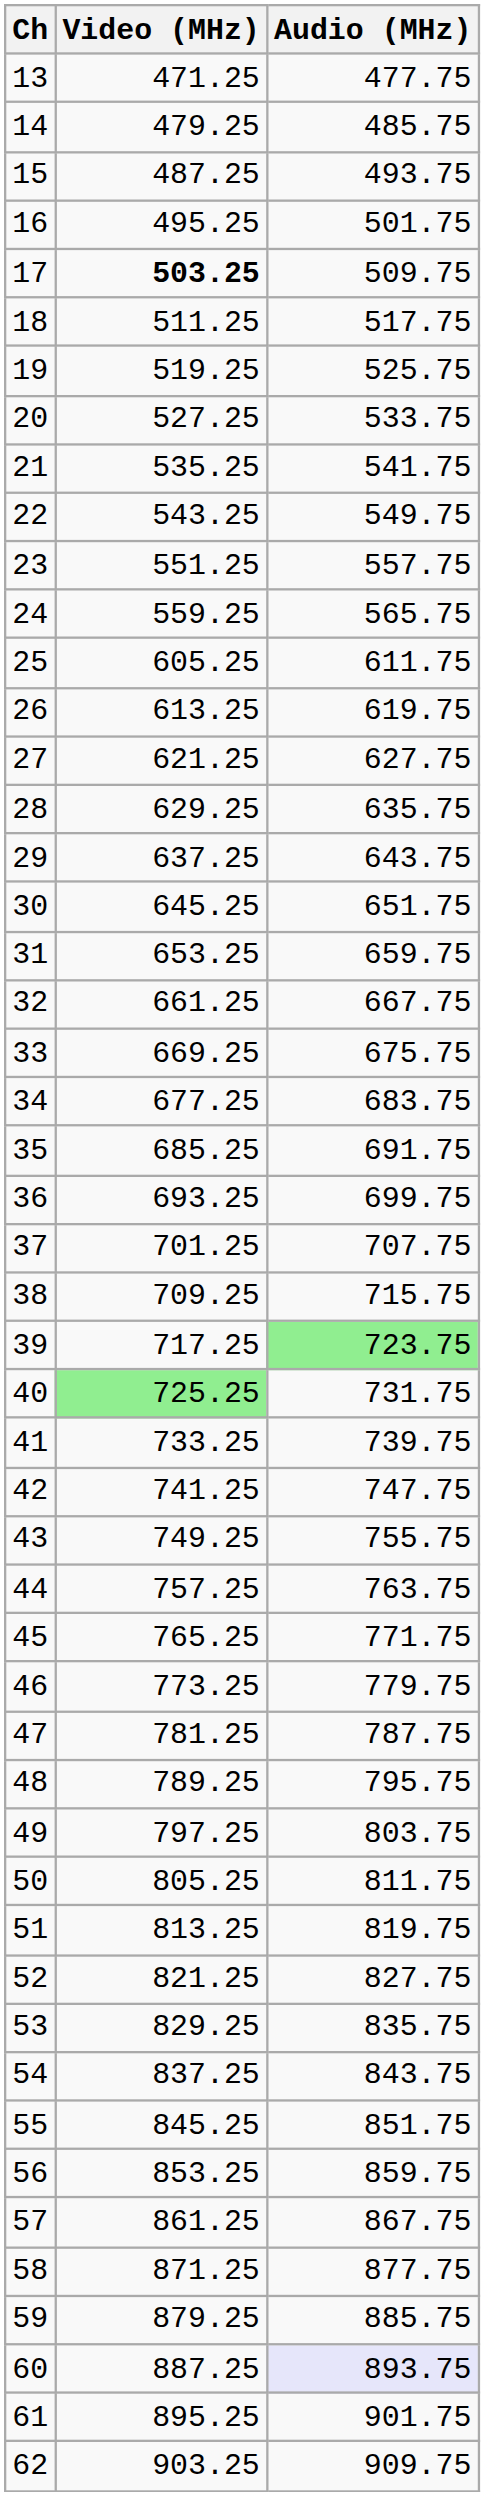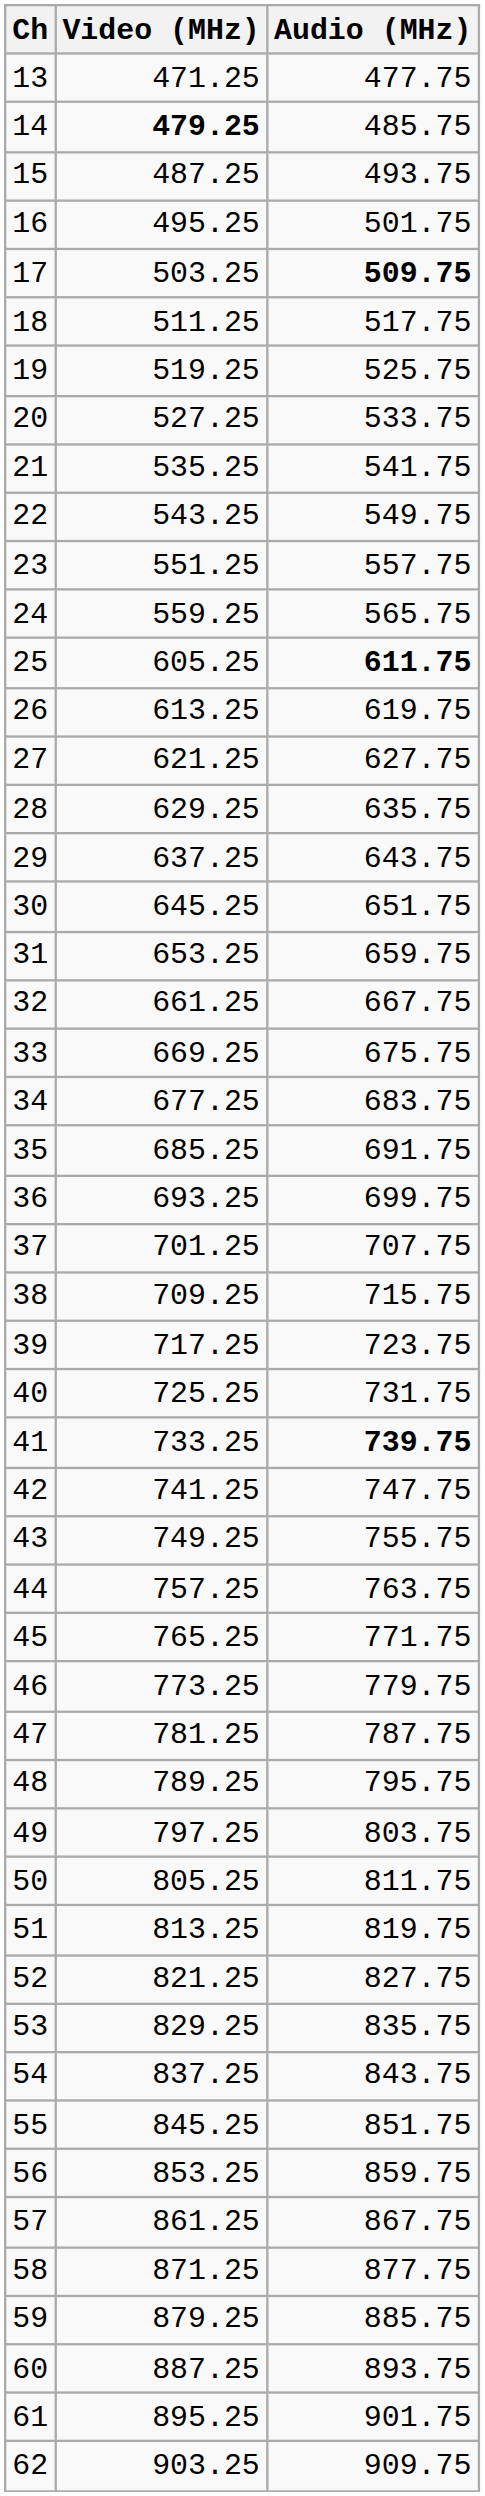(206, 127) normal -> (206, 127) bold
(206, 273) bold -> (206, 273) normal
(418, 273) normal -> (418, 273) bold
(418, 663) normal -> (418, 663) bold
(418, 1345) lightgreen background -> (418, 1345) no background
(206, 1394) lightgreen background -> (206, 1394) no background
(418, 1443) normal -> (418, 1443) bold
(418, 2369) lavender background -> (418, 2369) no background
